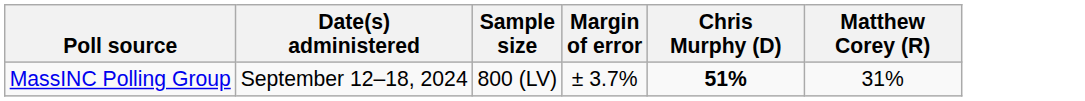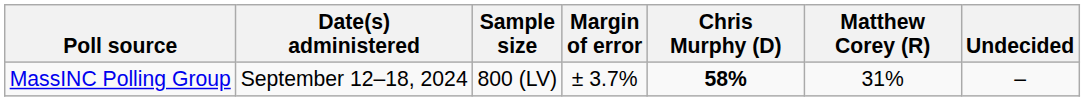+ column: (1020, 45)
(726, 79) 51% -> (726, 79) 58%
